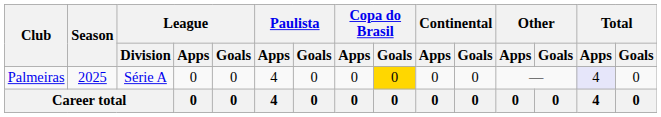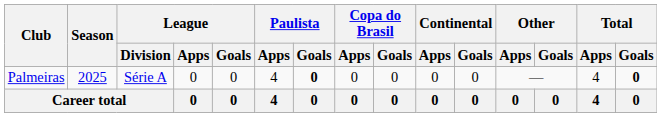(314, 77) normal -> (314, 77) bold
(395, 77) gold background -> (395, 77) no background
(596, 77) lavender background -> (596, 77) no background
(636, 77) normal -> (636, 77) bold
